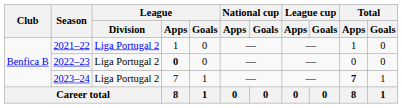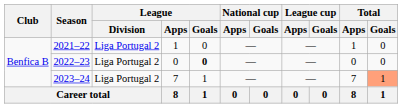(176, 62) bold -> (176, 62) normal
(205, 62) normal -> (205, 62) bold
(354, 78) bold -> (354, 78) normal
(383, 78) no background -> (383, 78) lightsalmon background
